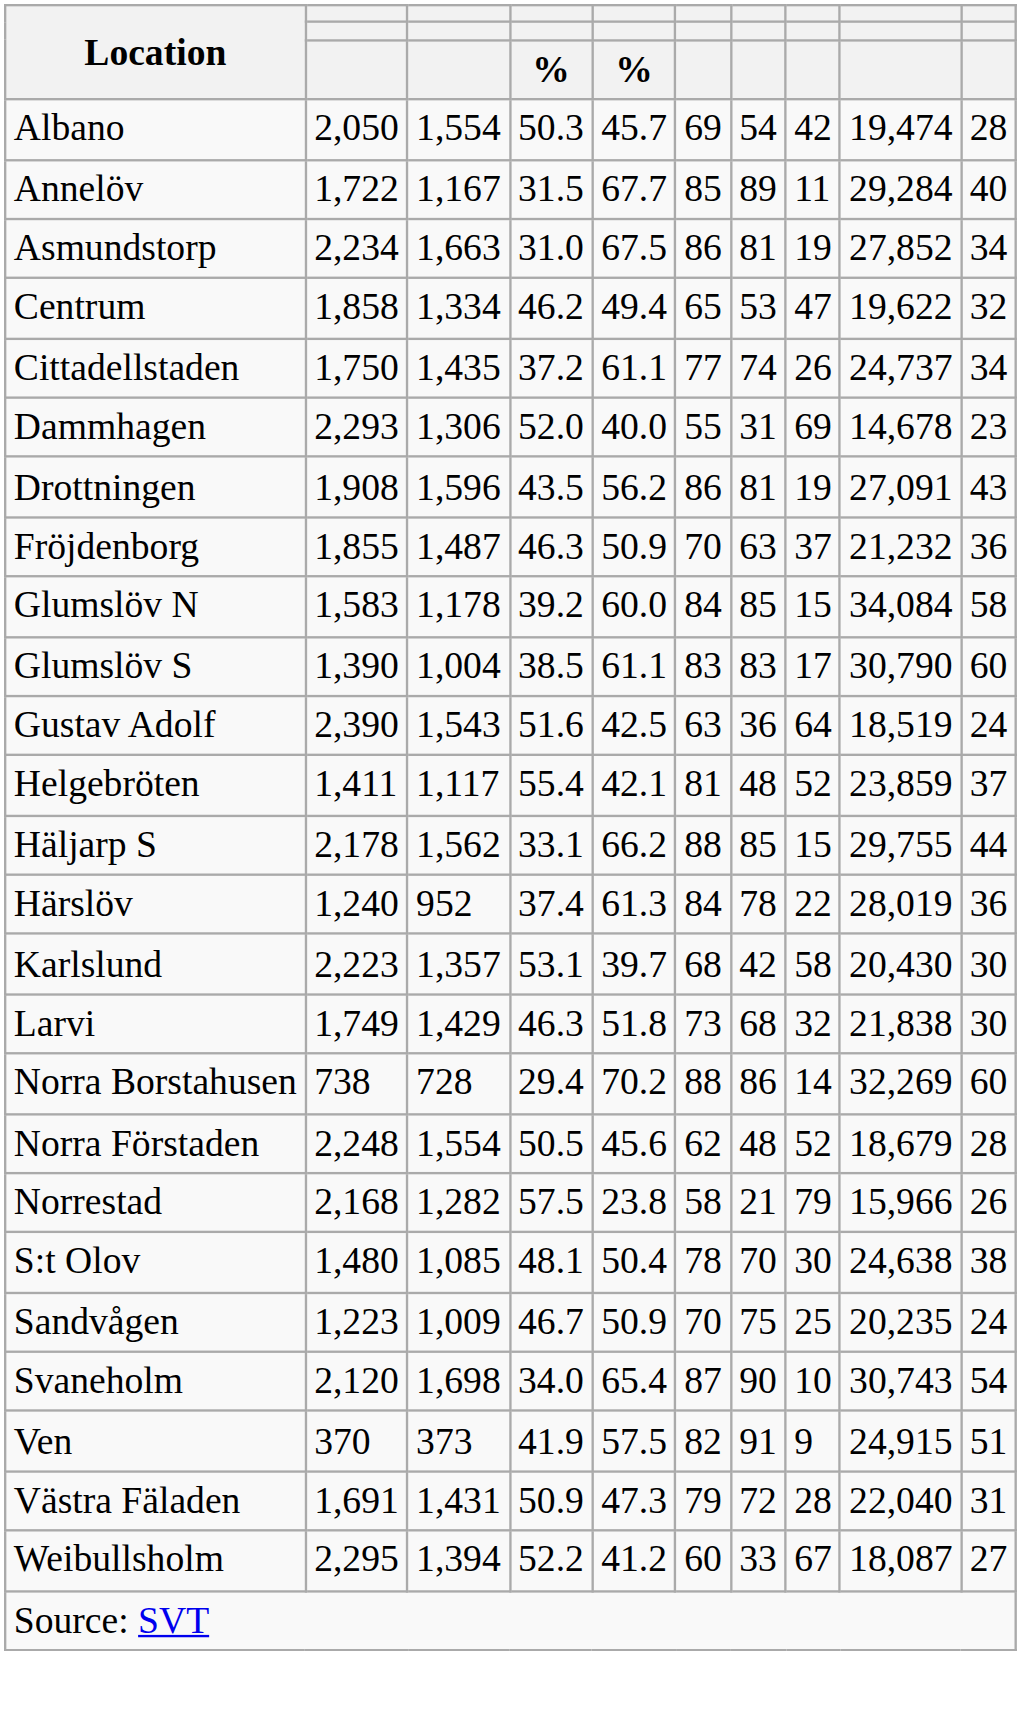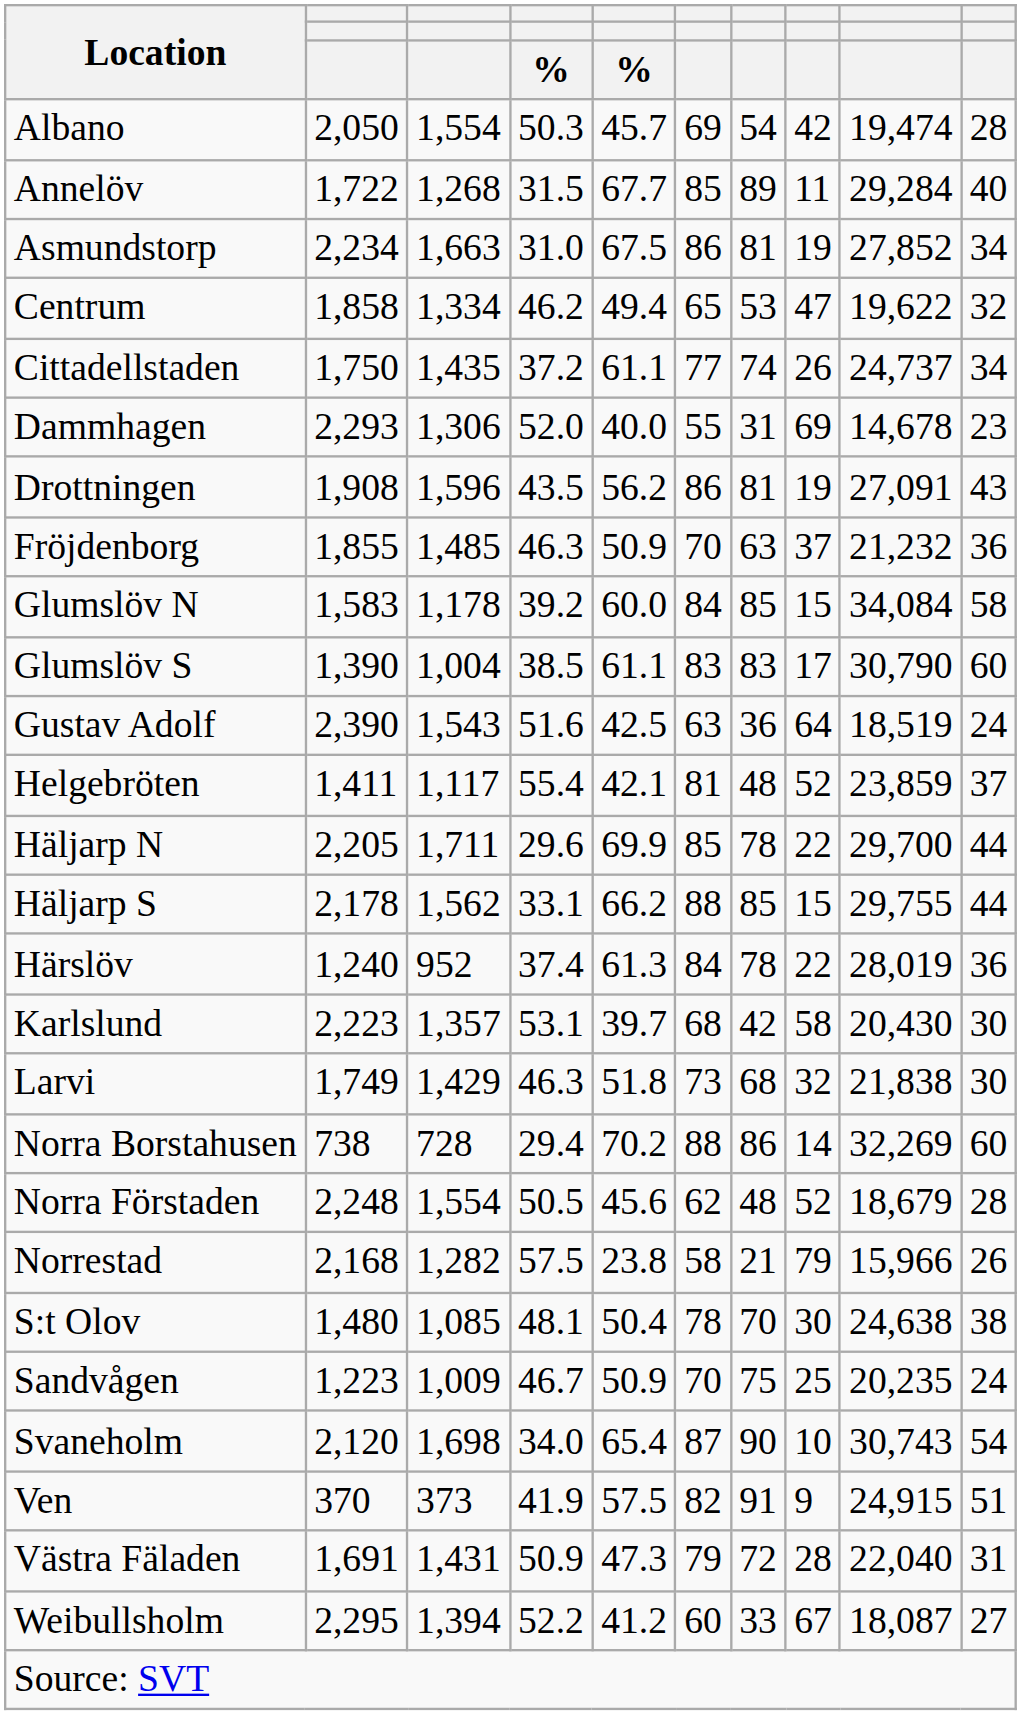(458, 188) 1,167 -> (458, 188) 1,268
(458, 546) 1,487 -> (458, 546) 1,485
+ row: (88, 844)
